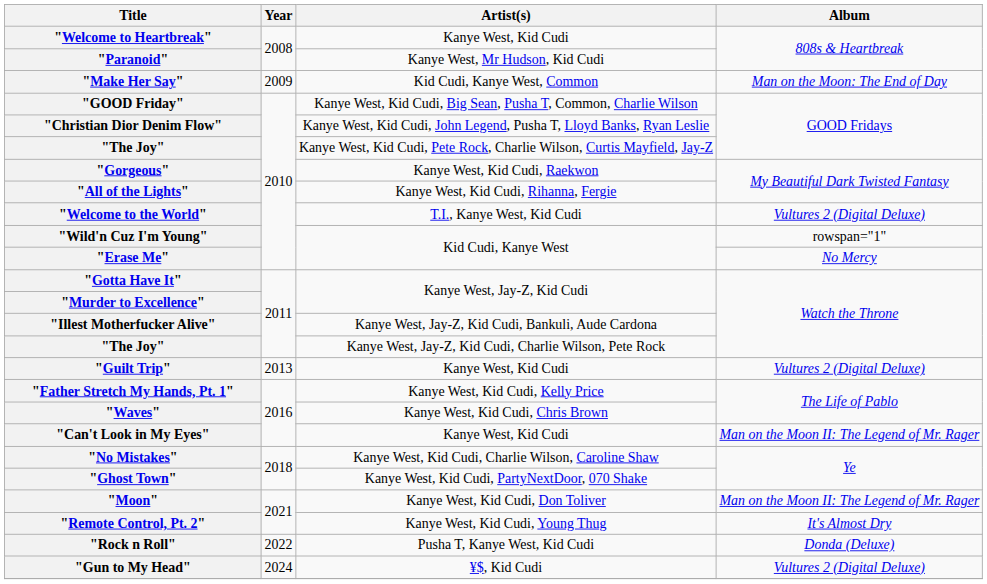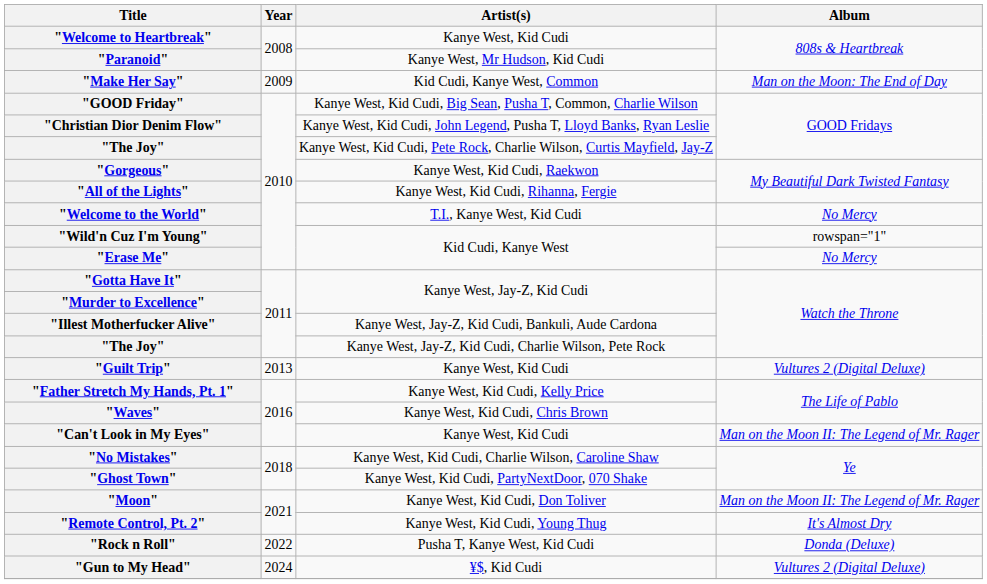(849, 214) Vultures 2 (Digital Deluxe) -> (849, 214) No Mercy
